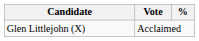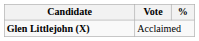(46, 28) normal -> (48, 28) bold
